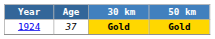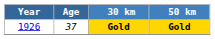(29, 27) 1924 -> (29, 27) 1926
